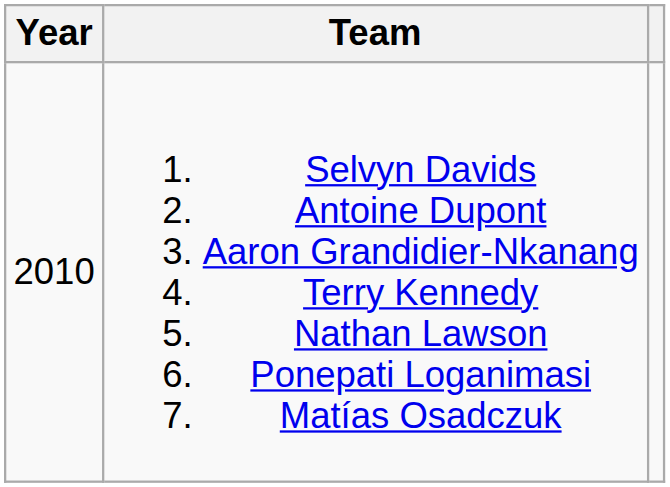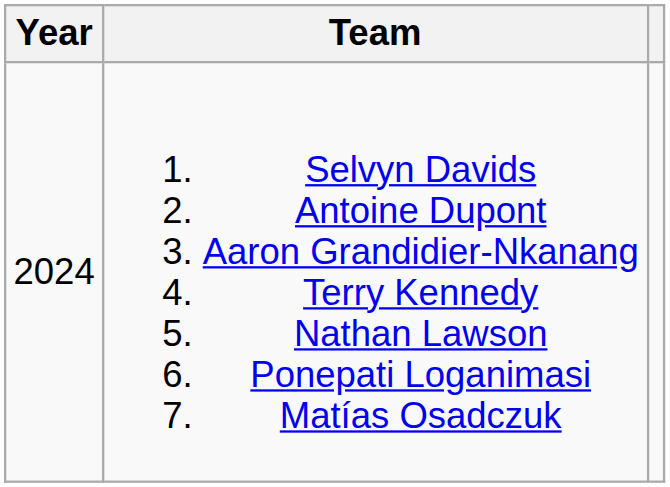(54, 271) 2010 -> (54, 271) 2024
